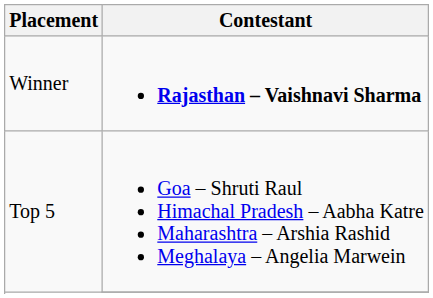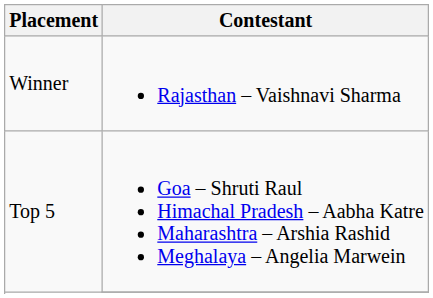(266, 95) bold -> (266, 95) normal
